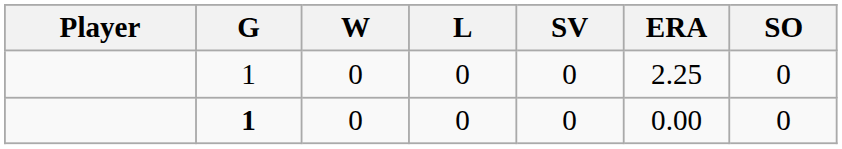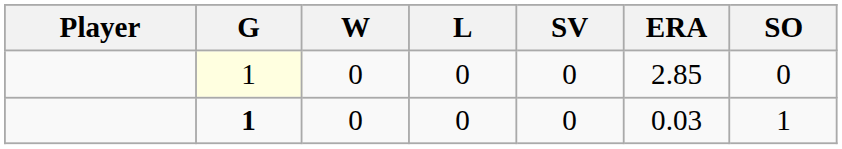(249, 73) no background -> (249, 73) lightyellow background
(677, 73) 2.25 -> (677, 73) 2.85
(677, 119) 0.00 -> (677, 119) 0.03
(784, 119) 0 -> (784, 119) 1
